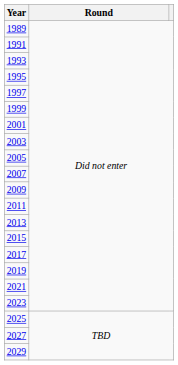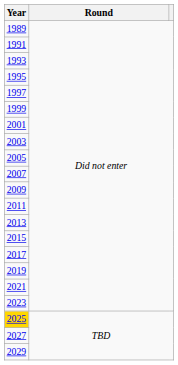(16, 319) no background -> (16, 319) gold background
